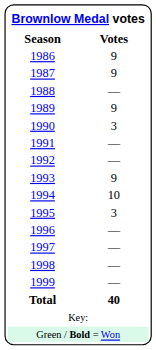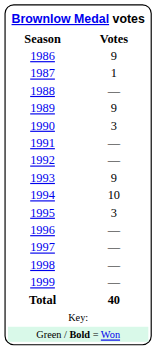(114, 73) 9 -> (114, 73) 1
